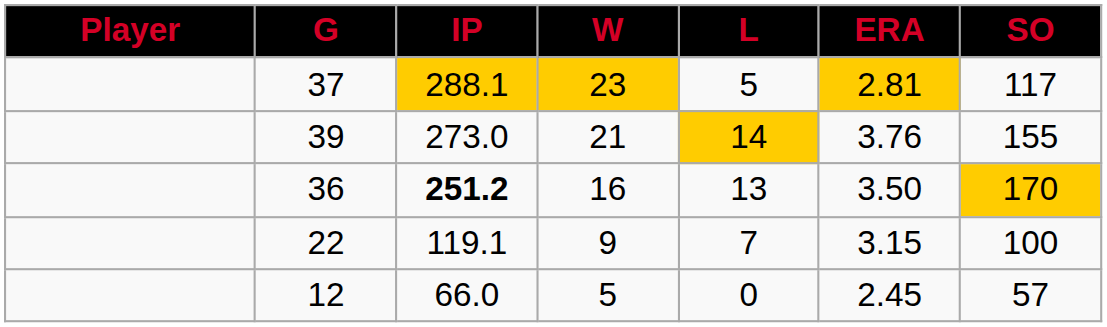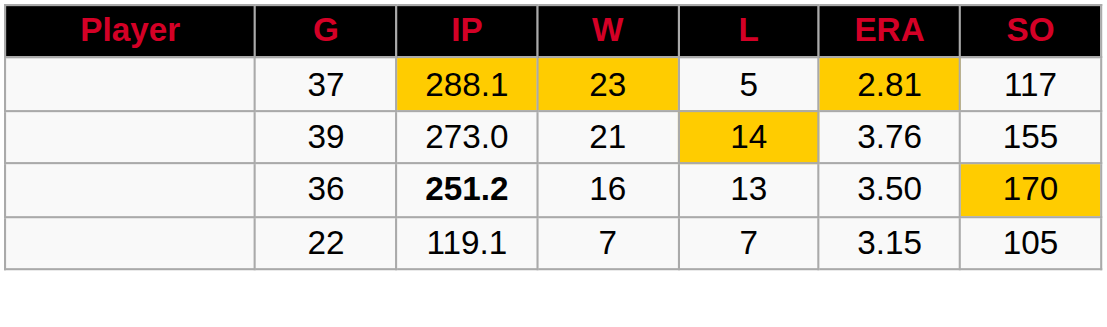(608, 242) 9 -> (608, 242) 7
(1030, 242) 100 -> (1030, 242) 105
- row: (326, 294)
